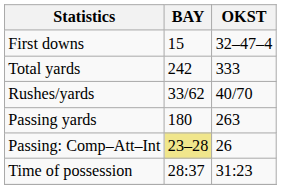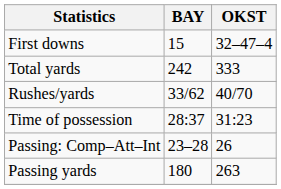rows swapped: (52, 119) <-> (70, 171)
(188, 145) khaki background -> (188, 145) no background
